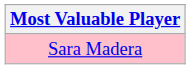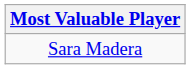(95, 48) pink background -> (95, 48) no background
